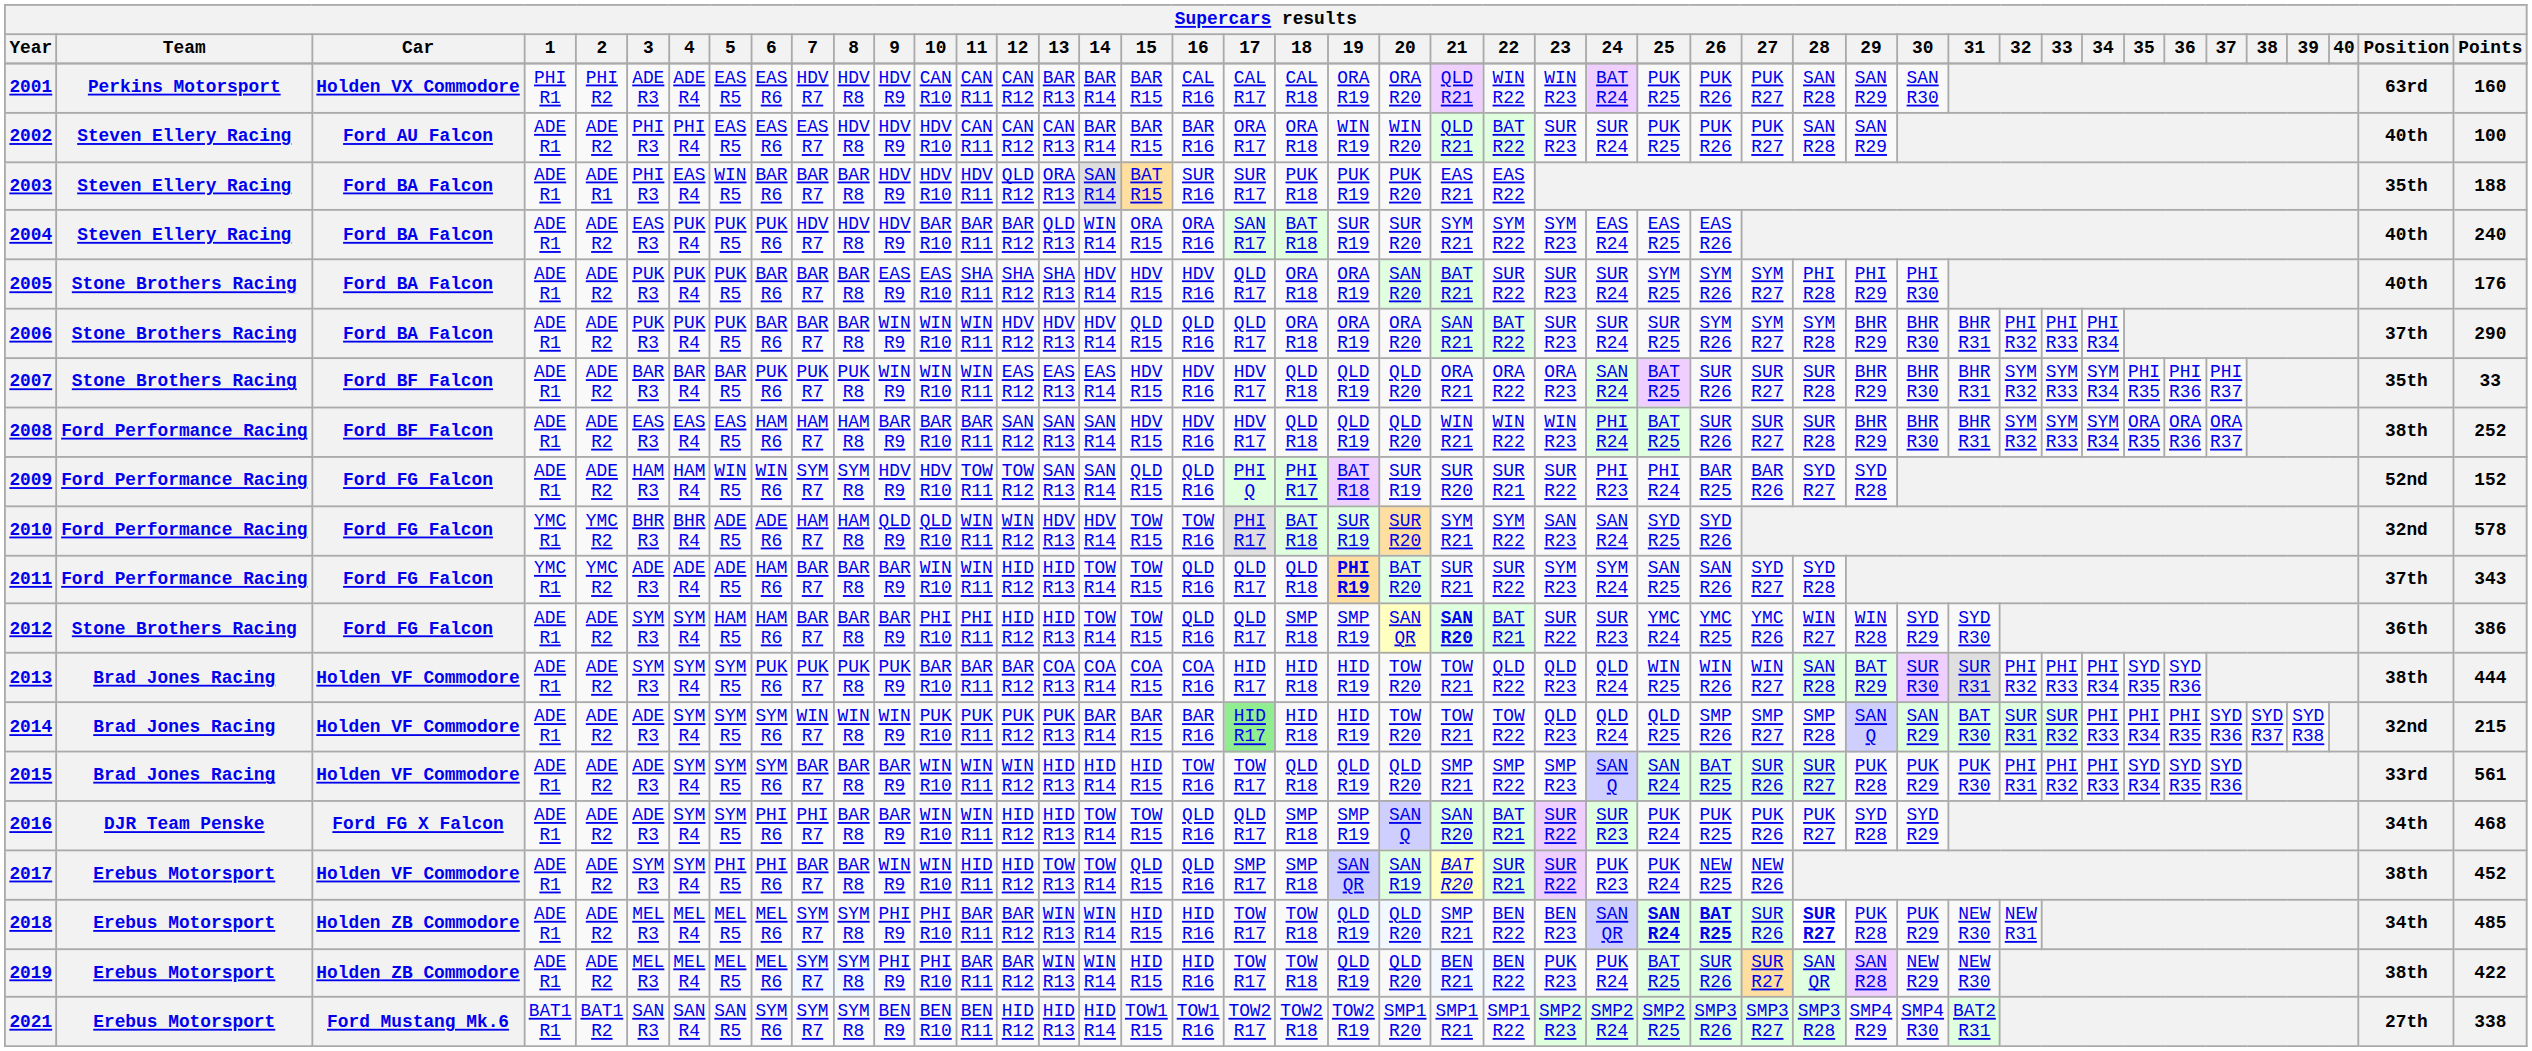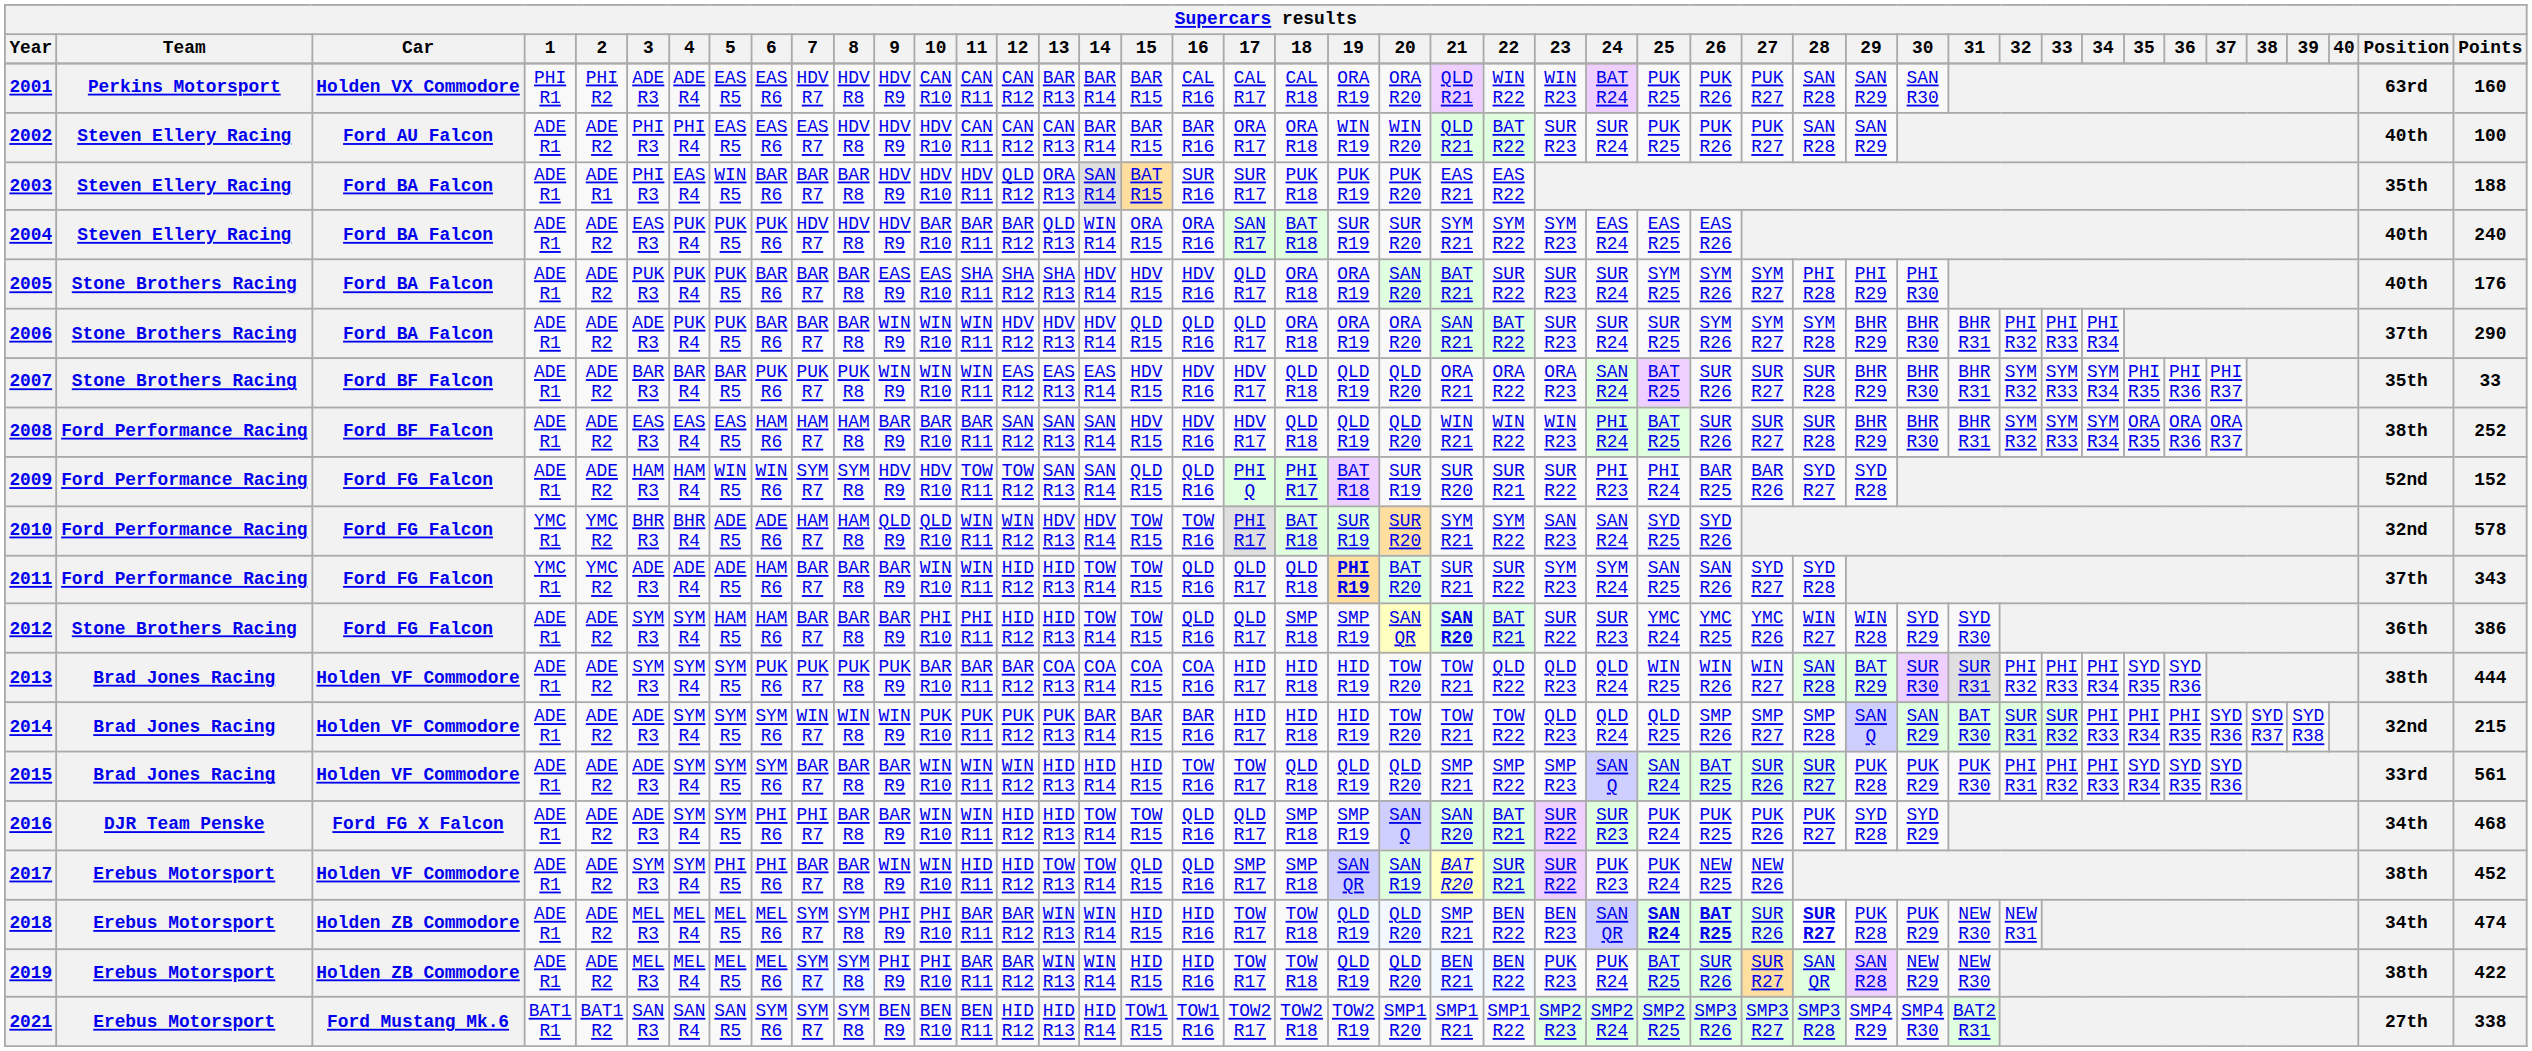(648, 333) PUK R3 -> (648, 333) ADE R3
(1250, 727) lightgreen background -> (1250, 727) no background
(2490, 923) 485 -> (2490, 923) 474
